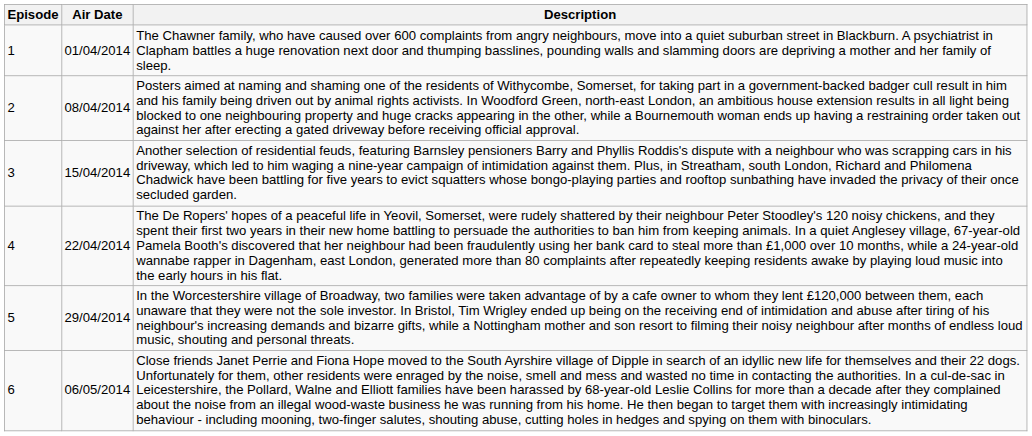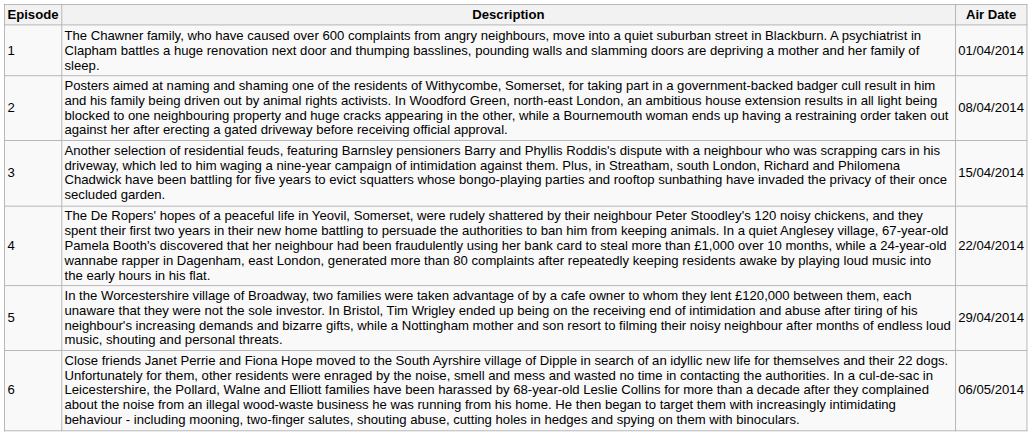columns swapped: (97, 14) <-> (580, 14)
